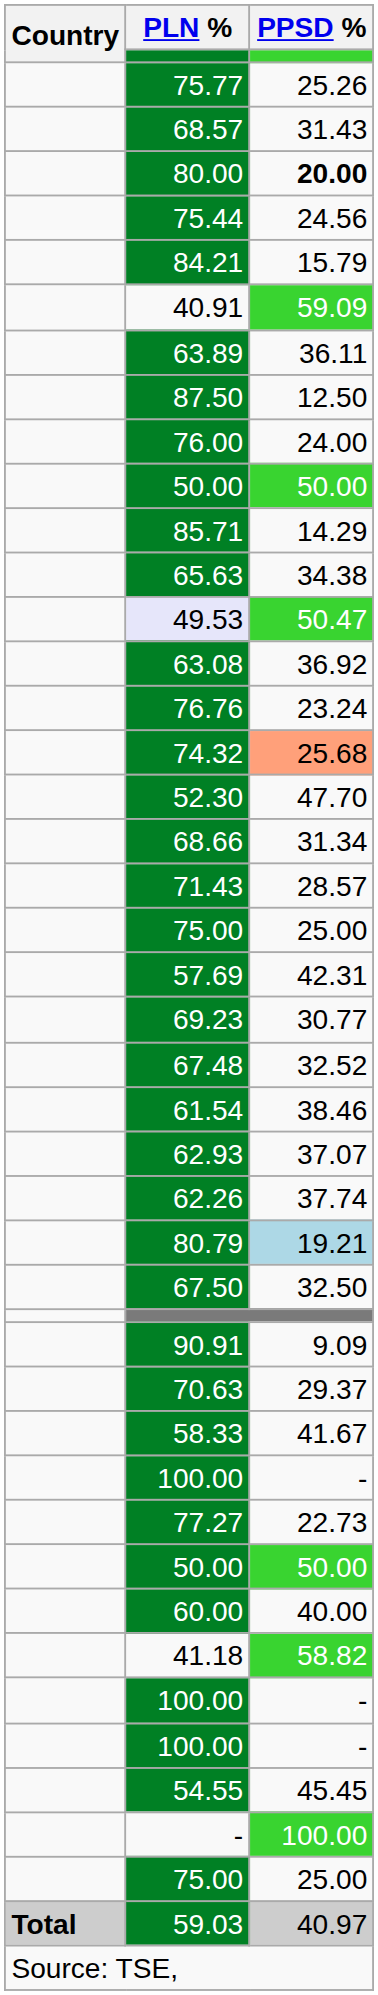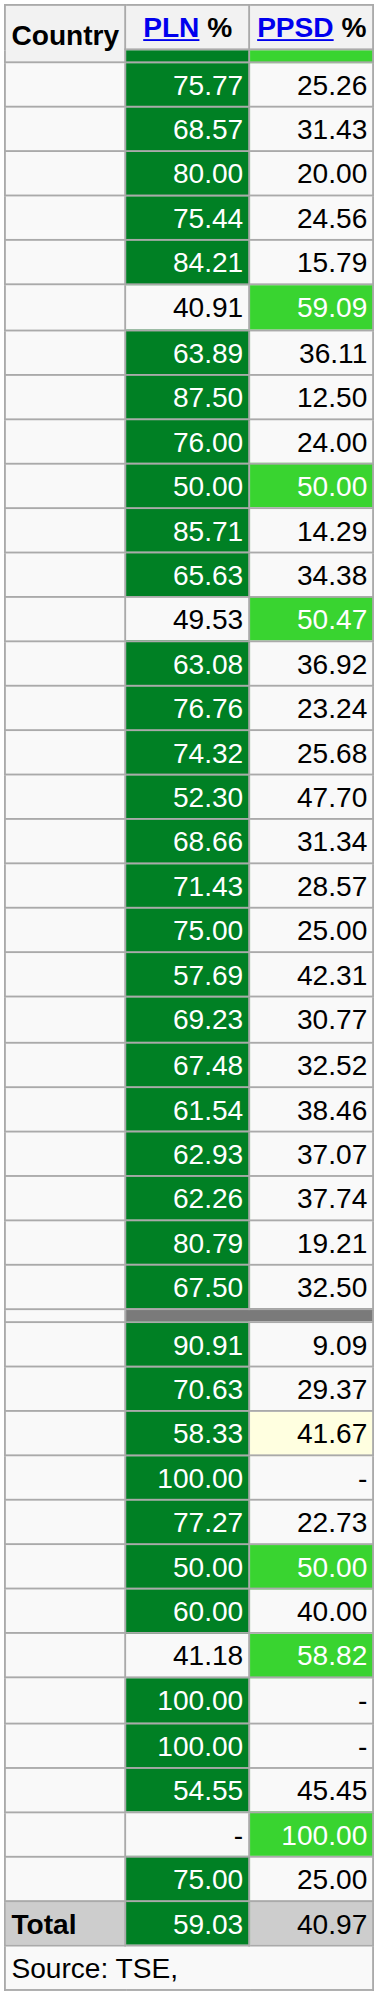(332, 174) bold -> (332, 174) normal
(208, 619) lavender background -> (208, 619) no background
(332, 753) lightsalmon background -> (332, 753) no background
(332, 1242) lightblue background -> (332, 1242) no background
(332, 1433) no background -> (332, 1433) lightyellow background
